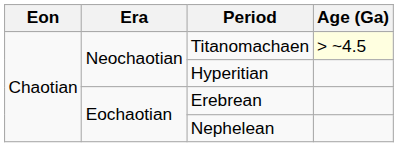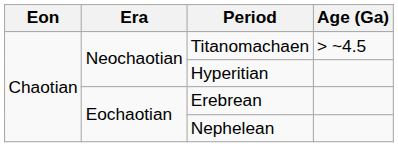(342, 45) lightyellow background -> (342, 45) no background
